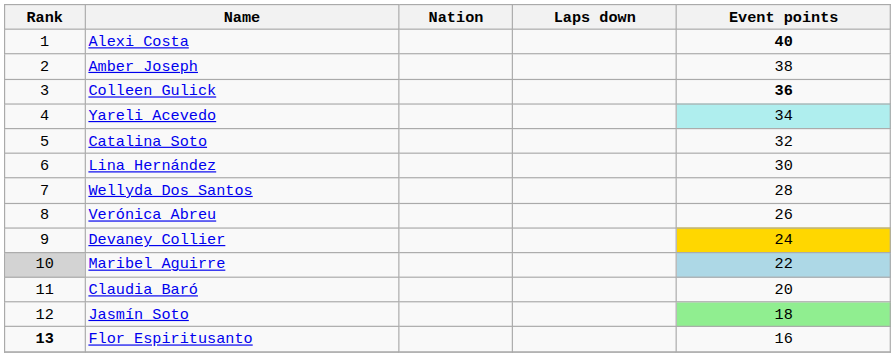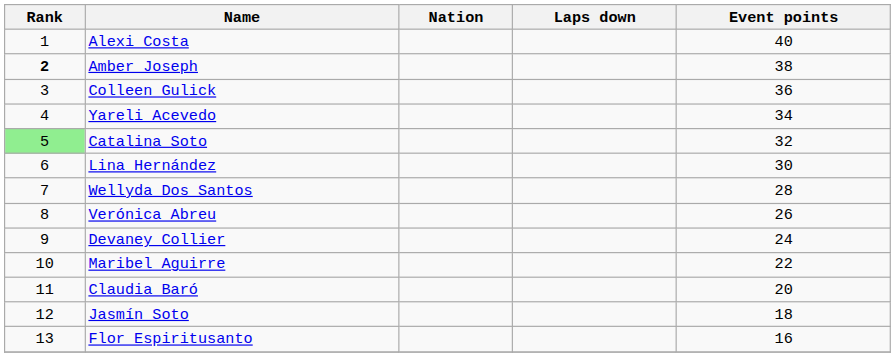(784, 42) bold -> (784, 42) normal
(45, 67) normal -> (45, 67) bold
(784, 91) bold -> (784, 91) normal
(784, 116) paleturquoise background -> (784, 116) no background
(45, 141) no background -> (45, 141) lightgreen background
(784, 240) gold background -> (784, 240) no background
(45, 265) lightgrey background -> (45, 265) no background
(784, 265) lightblue background -> (784, 265) no background
(784, 314) lightgreen background -> (784, 314) no background
(45, 339) bold -> (45, 339) normal
